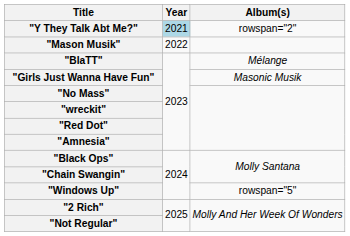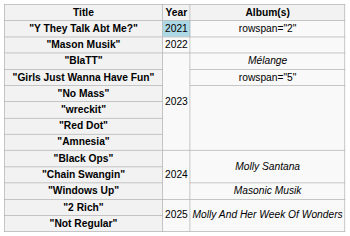(268, 77) Masonic Musik -> (268, 77) rowspan="5"
(268, 191) rowspan="5" -> (268, 191) Masonic Musik
